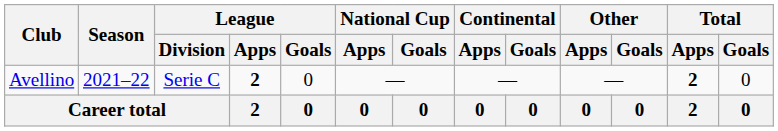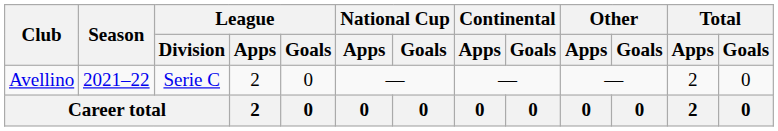(255, 79) bold -> (255, 79) normal
(693, 79) bold -> (693, 79) normal
